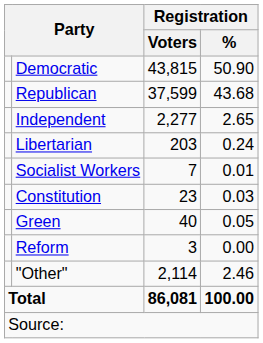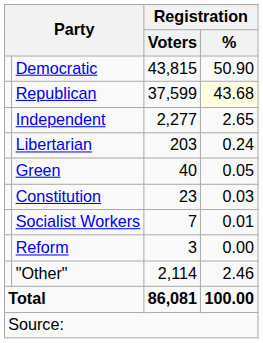(234, 94) no background -> (234, 94) lightyellow background
rows swapped: (38, 222) <-> (78, 171)
